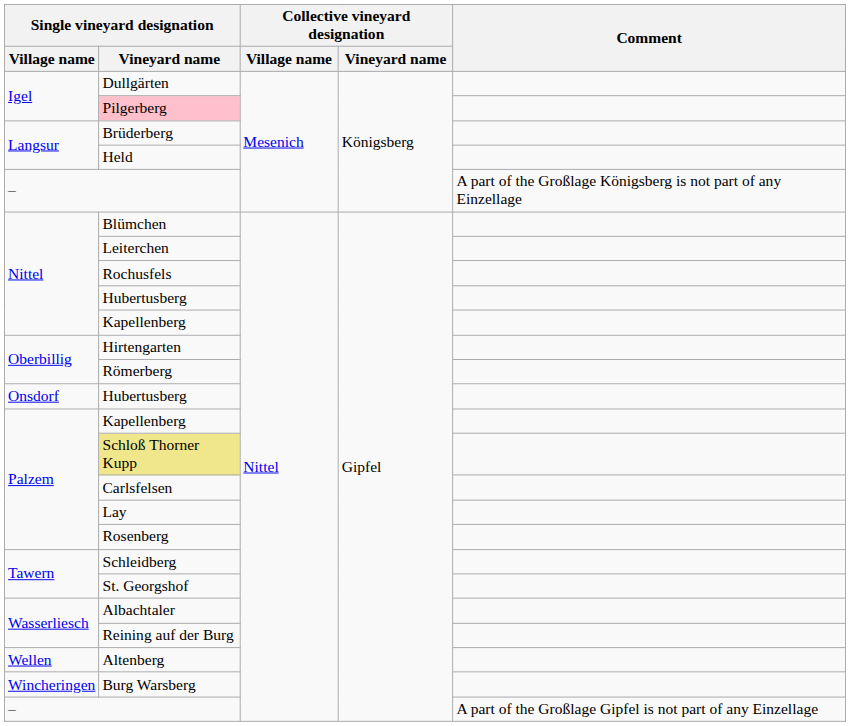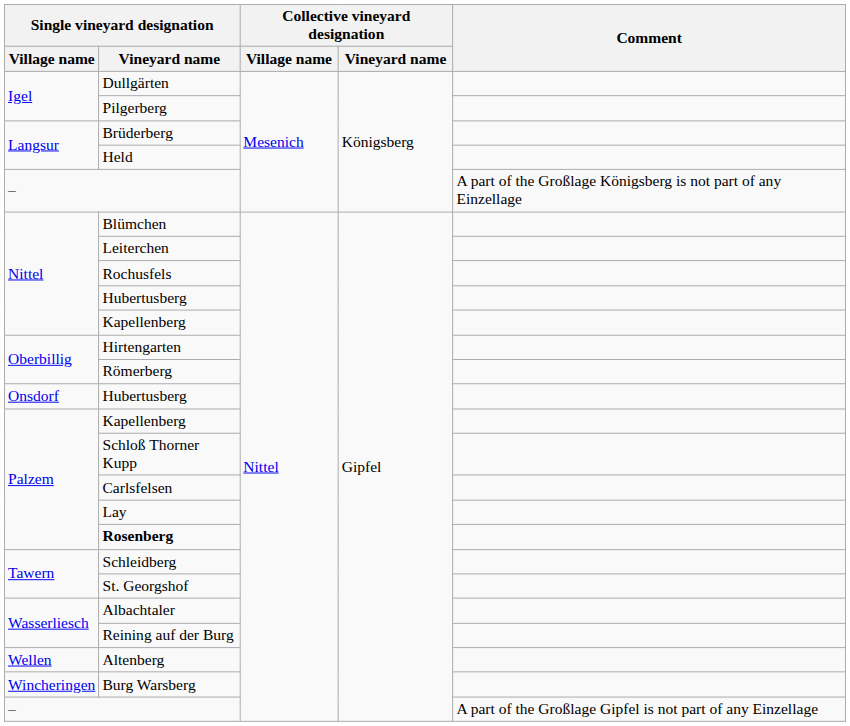(135, 108) pink background -> (135, 108) no background
(151, 454) khaki background -> (151, 454) no background
(136, 536) normal -> (138, 536) bold
